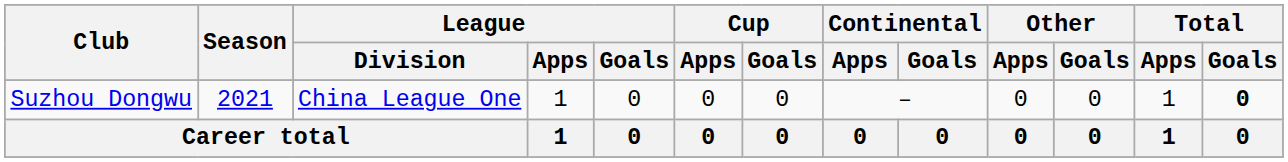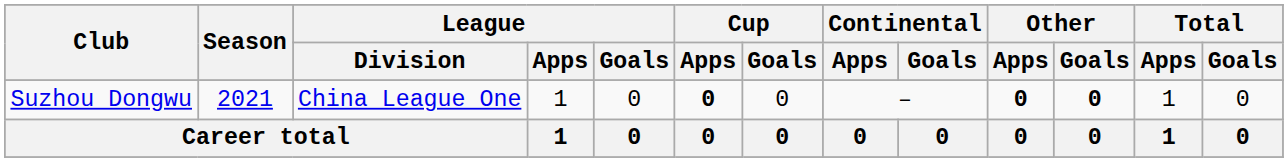(708, 100) normal -> (708, 100) bold
(1021, 100) normal -> (1021, 100) bold
(1095, 100) normal -> (1095, 100) bold
(1243, 100) bold -> (1243, 100) normal
